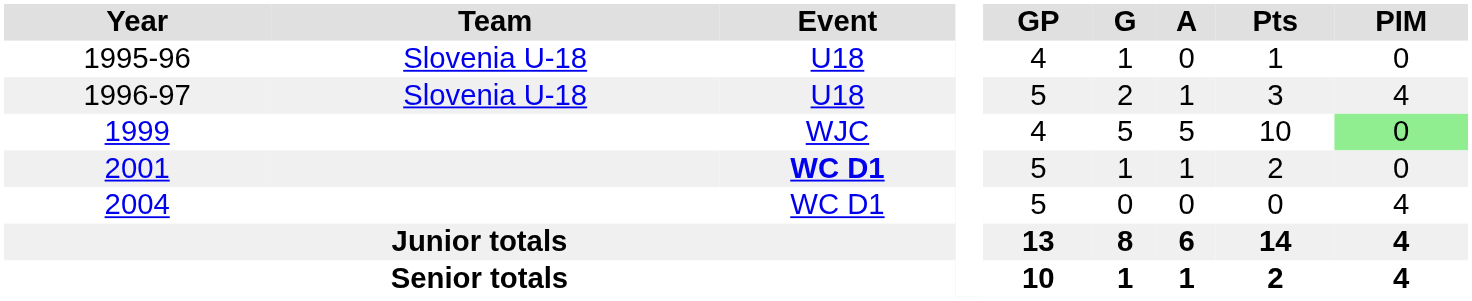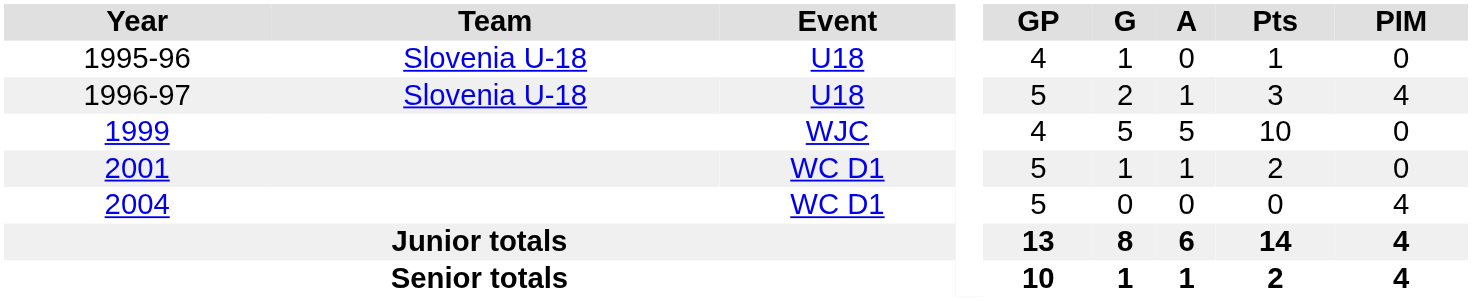(1401, 131) lightgreen background -> (1401, 131) no background
(837, 168) bold -> (837, 168) normal
